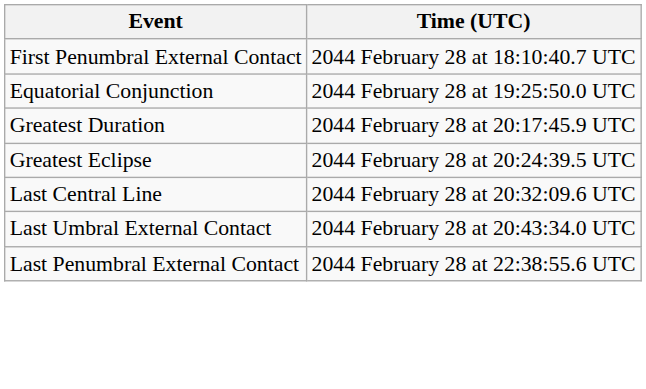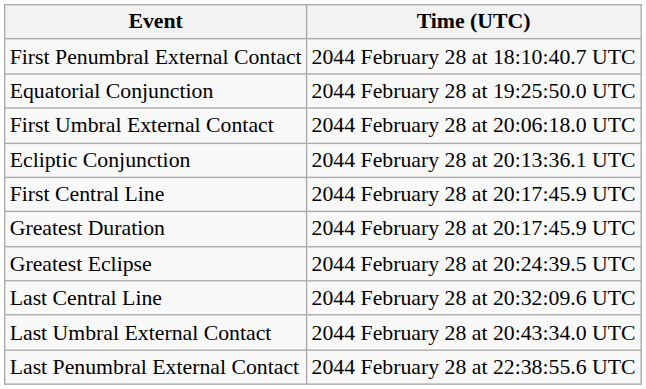+ row: (142, 125)
+ row: (100, 159)
+ row: (87, 194)
